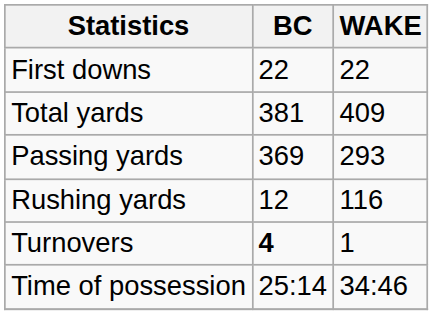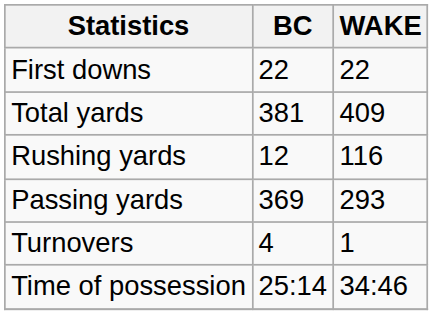rows swapped: (99, 199) <-> (97, 156)
(266, 243) bold -> (266, 243) normal
